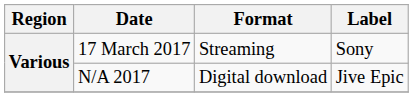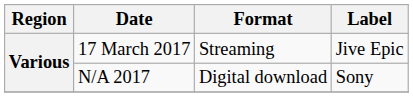(355, 48) Sony -> (370, 48) Jive Epic
(370, 77) Jive Epic -> (355, 77) Sony
